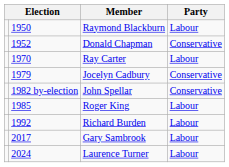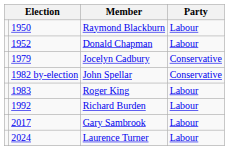(196, 43) Conservative -> (184, 43) Labour
- row: (104, 59)
(21, 106) 1985 -> (21, 91) 1983
